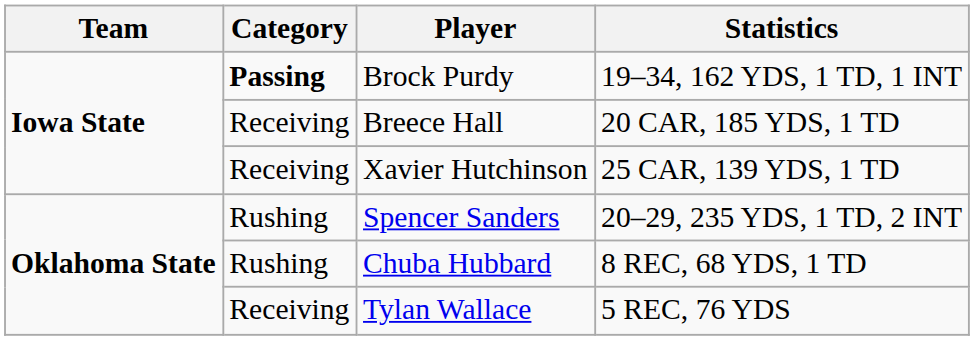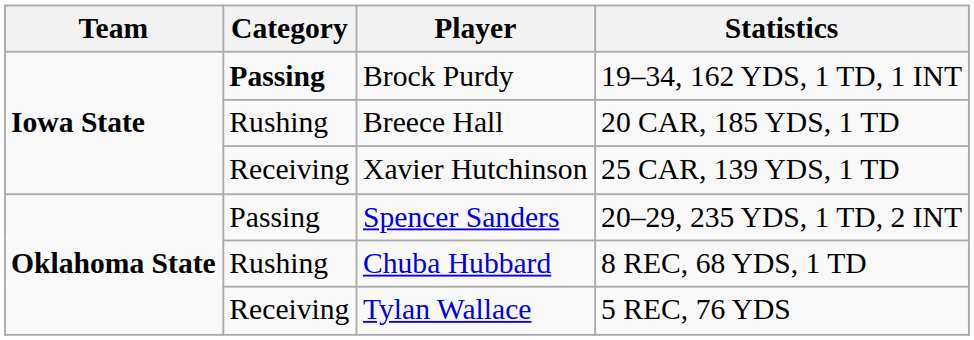(289, 122) Receiving -> (279, 122) Rushing
(279, 216) Rushing -> (275, 216) Passing
